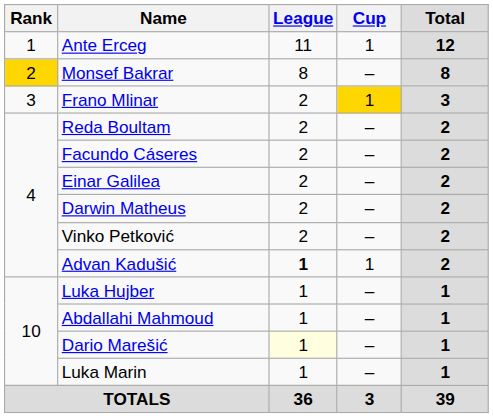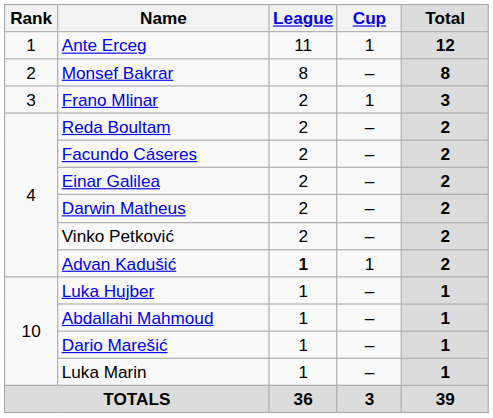(31, 73) gold background -> (31, 73) no background
(369, 100) gold background -> (369, 100) no background
(303, 345) lightyellow background -> (303, 345) no background
